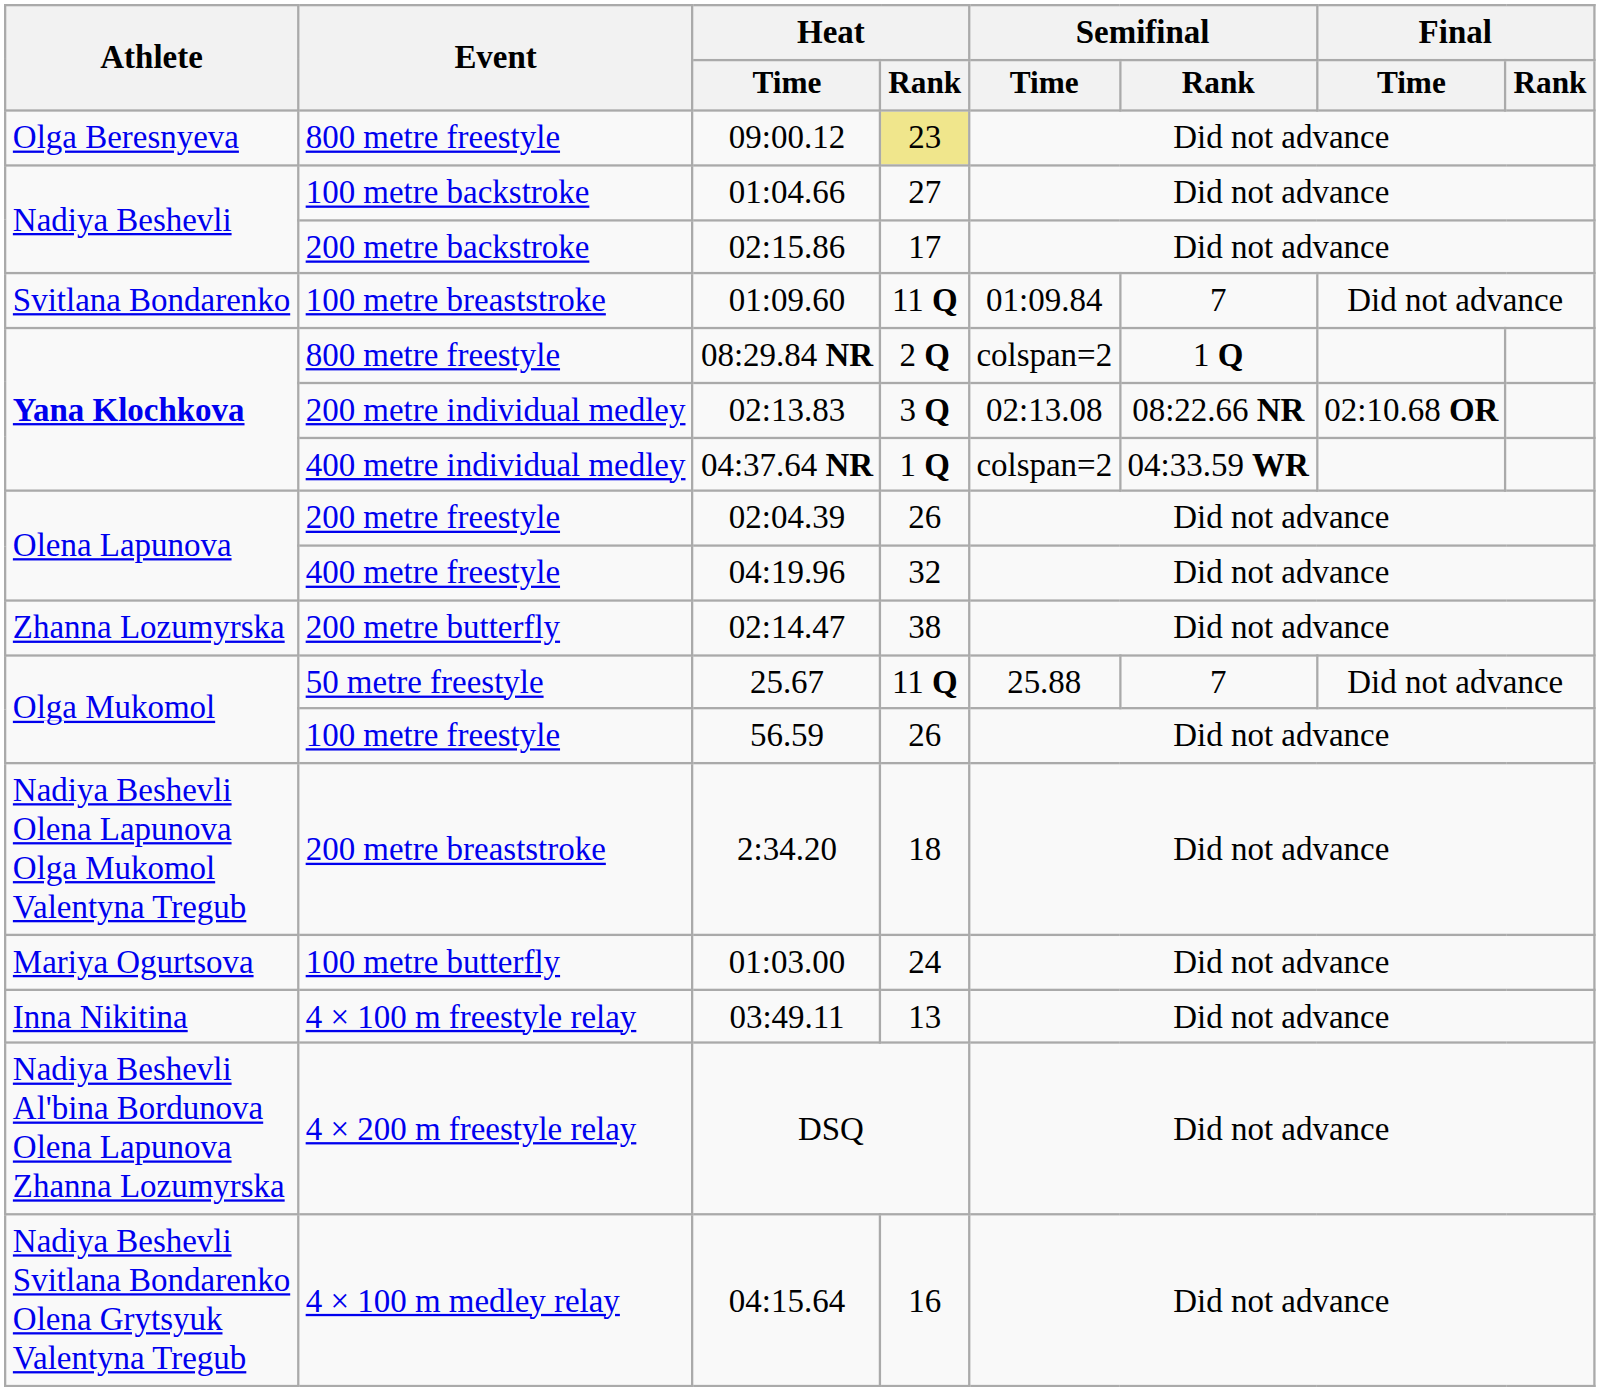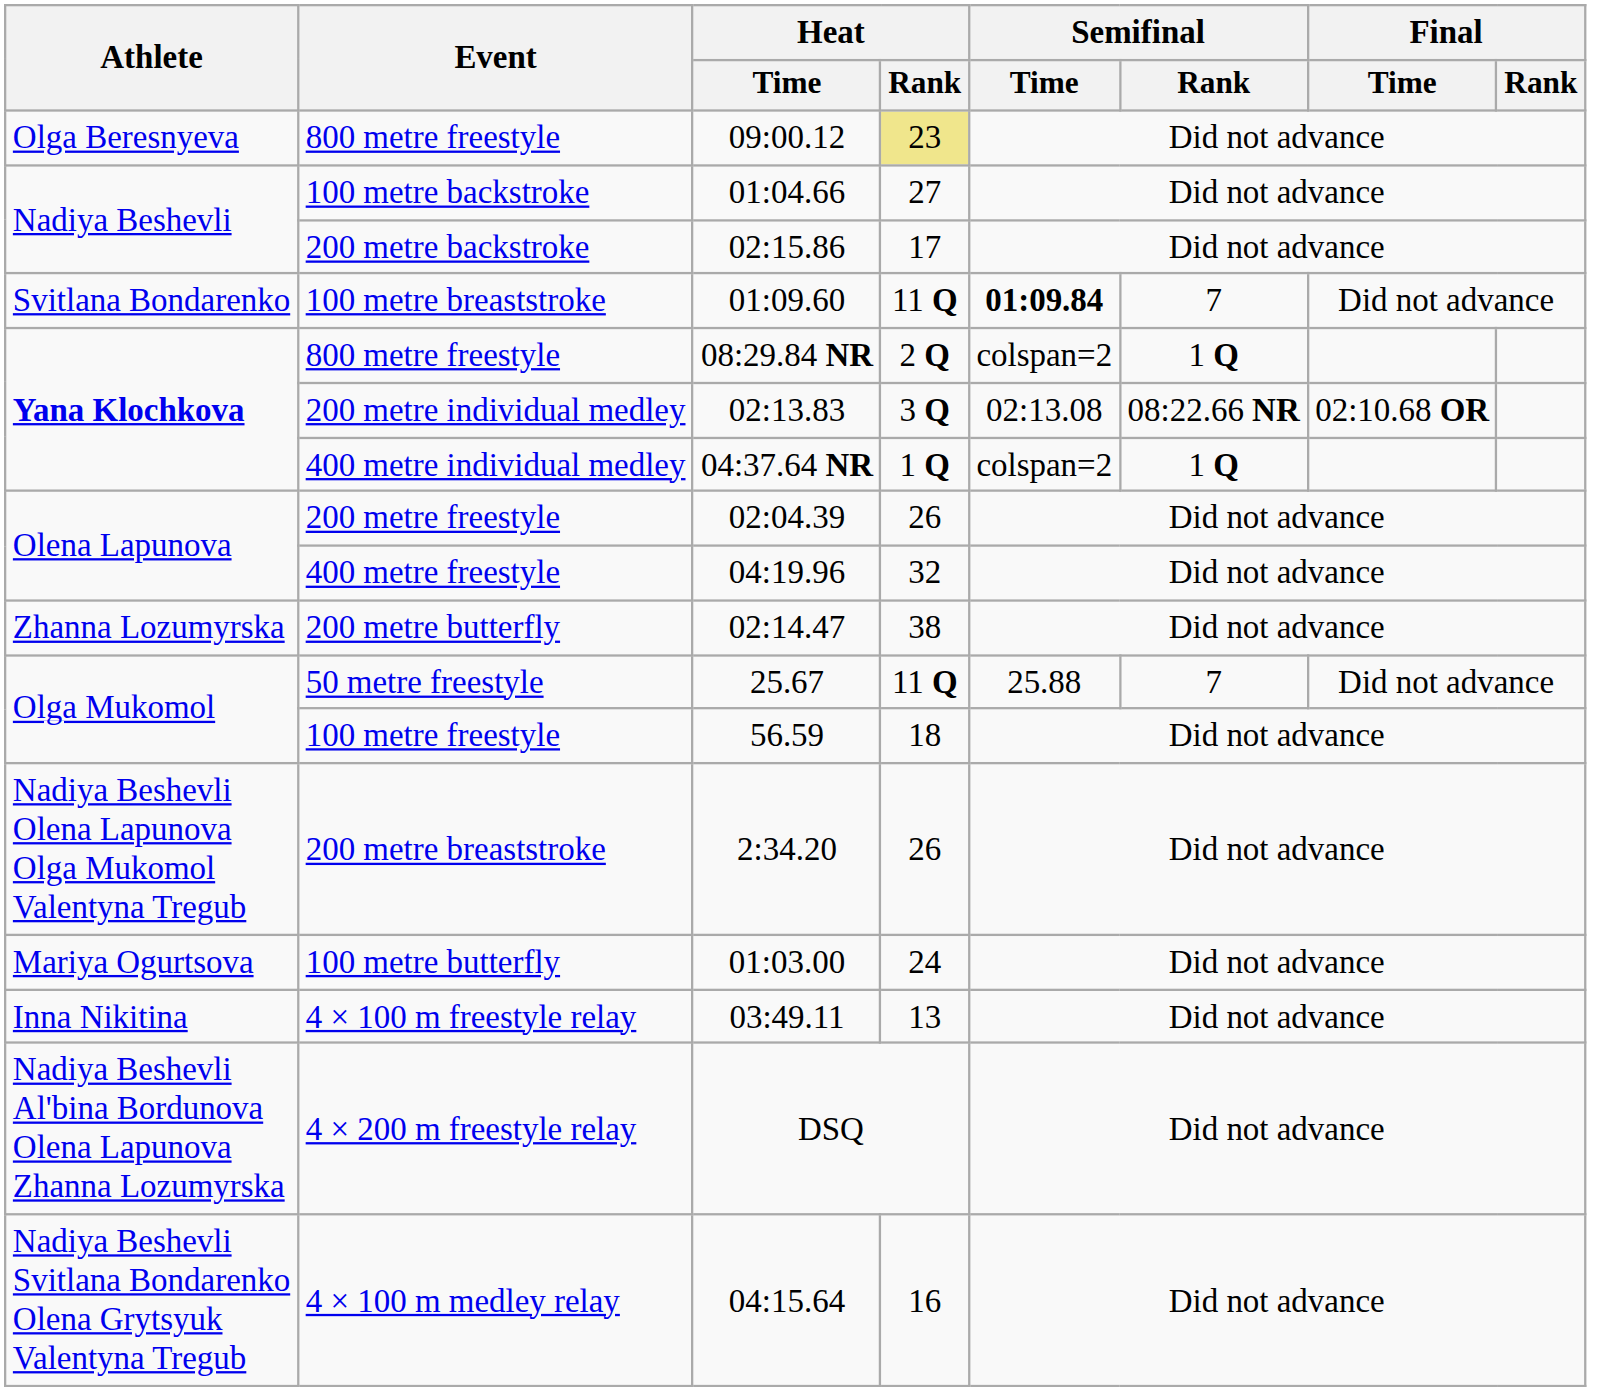(1044, 301) normal -> (1044, 301) bold
(1218, 464) 04:33.59 WR -> (1214, 464) 1 Q
(925, 736) 26 -> (925, 736) 18
(925, 848) 18 -> (925, 848) 26
